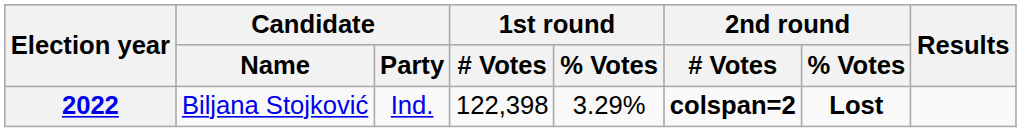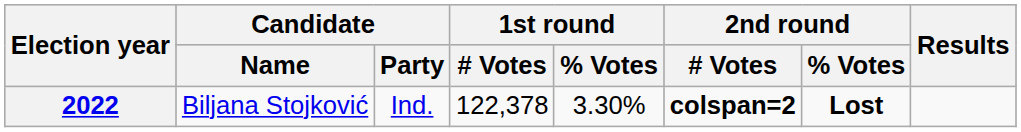(502, 106) 122,398 -> (502, 106) 122,378
(609, 106) 3.29% -> (609, 106) 3.30%
